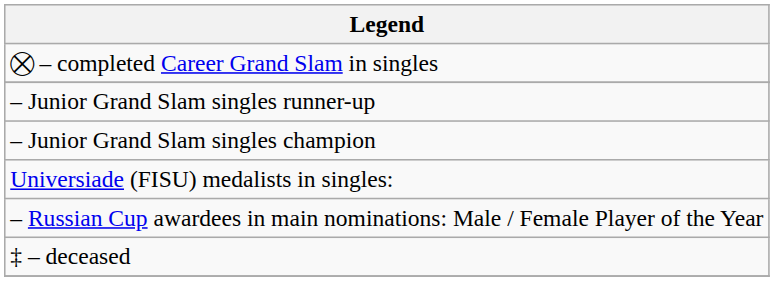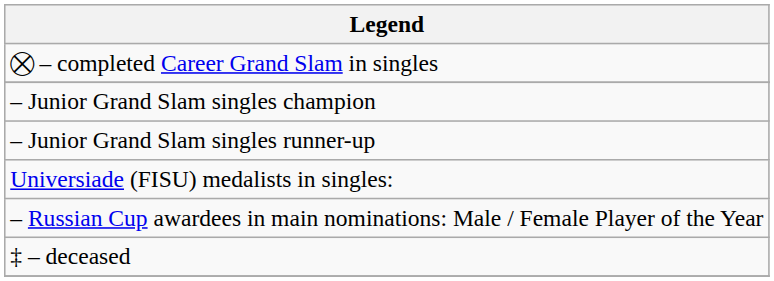(193, 101) – Junior Grand Slam singles runner-up -> (193, 101) – Junior Grand Slam singles champion
(193, 140) – Junior Grand Slam singles champion -> (193, 140) – Junior Grand Slam singles runner-up
